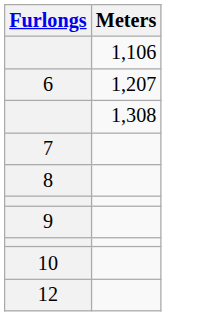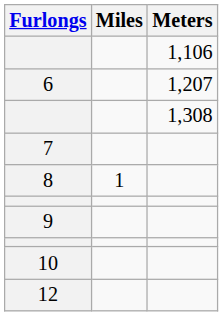+ column: (119, 20)
